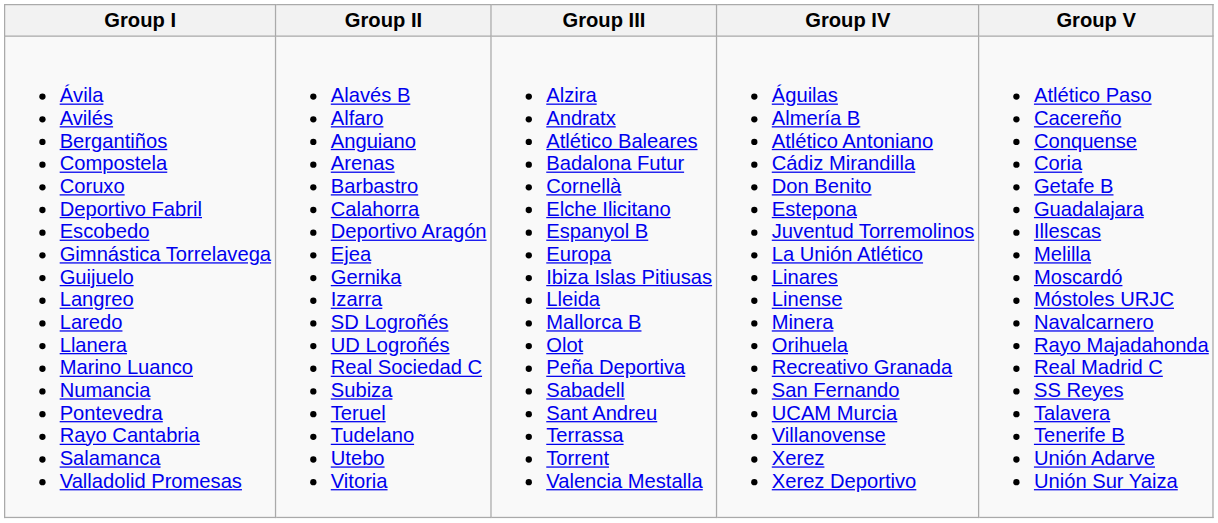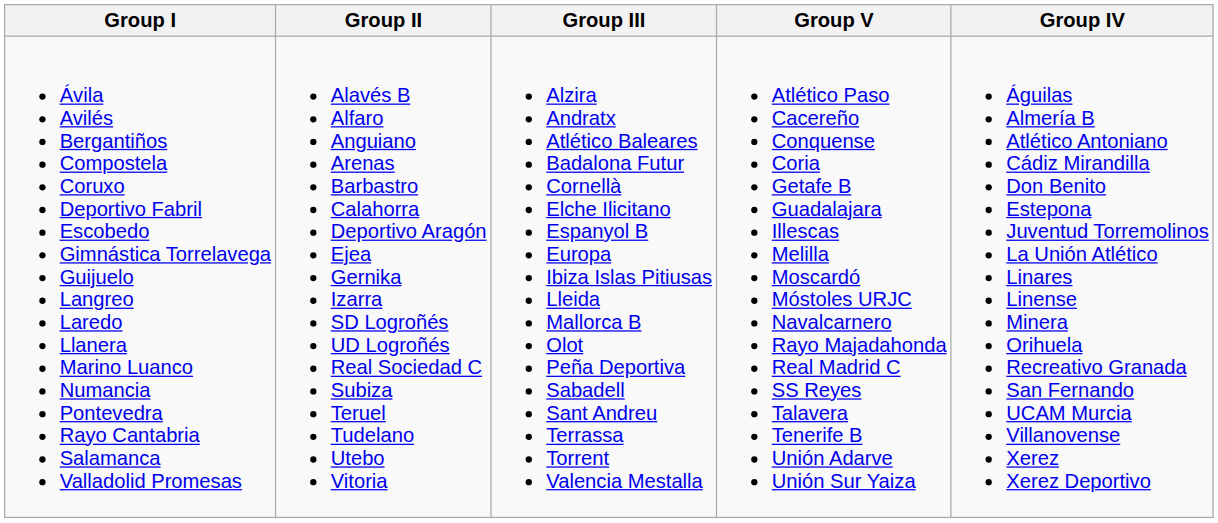columns swapped: (848, 20) <-> (1096, 20)
